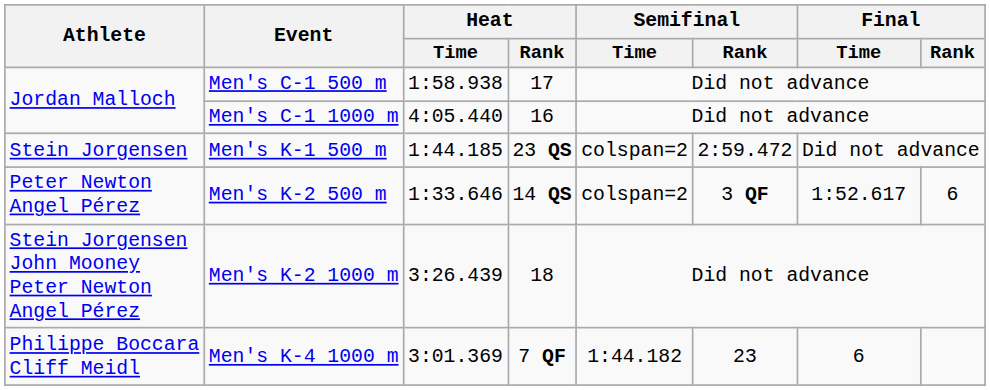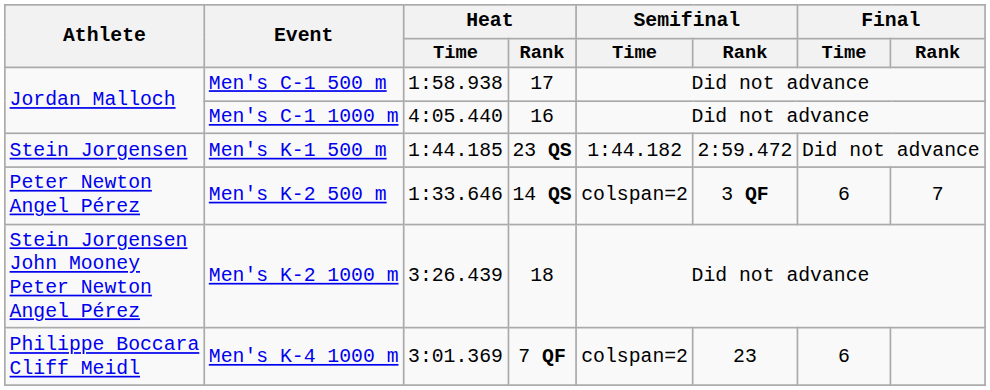(635, 150) colspan=2 -> (635, 150) 1:44.182
(859, 195) 1:52.617 -> (844, 195) 6
(952, 195) 6 -> (938, 195) 7
(635, 356) 1:44.182 -> (635, 356) colspan=2
